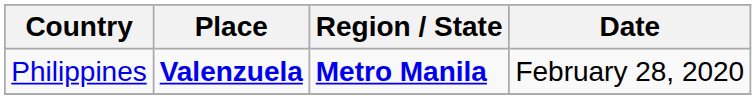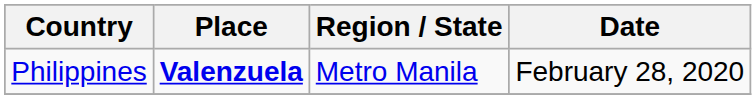(401, 71) bold -> (397, 71) normal
